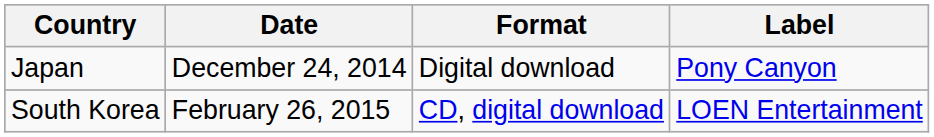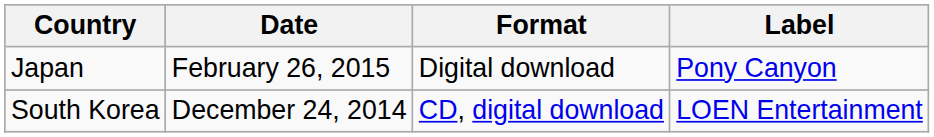(289, 68) December 24, 2014 -> (281, 68) February 26, 2015
(281, 110) February 26, 2015 -> (289, 110) December 24, 2014
